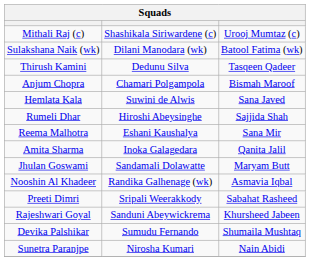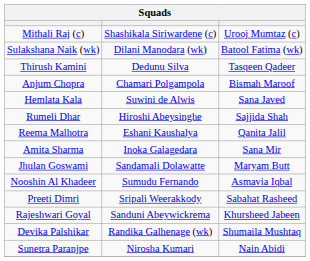(262, 132) Sana Mir -> (262, 132) Qanita Jalil
(262, 149) Qanita Jalil -> (262, 149) Sana Mir
(160, 182) Randika Galhenage (wk) -> (160, 182) Sumudu Fernando
(160, 231) Sumudu Fernando -> (160, 231) Randika Galhenage (wk)
